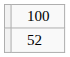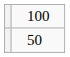(34, 40) 52 -> (34, 40) 50
